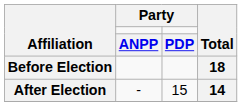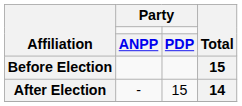(217, 67) 18 -> (217, 67) 15
